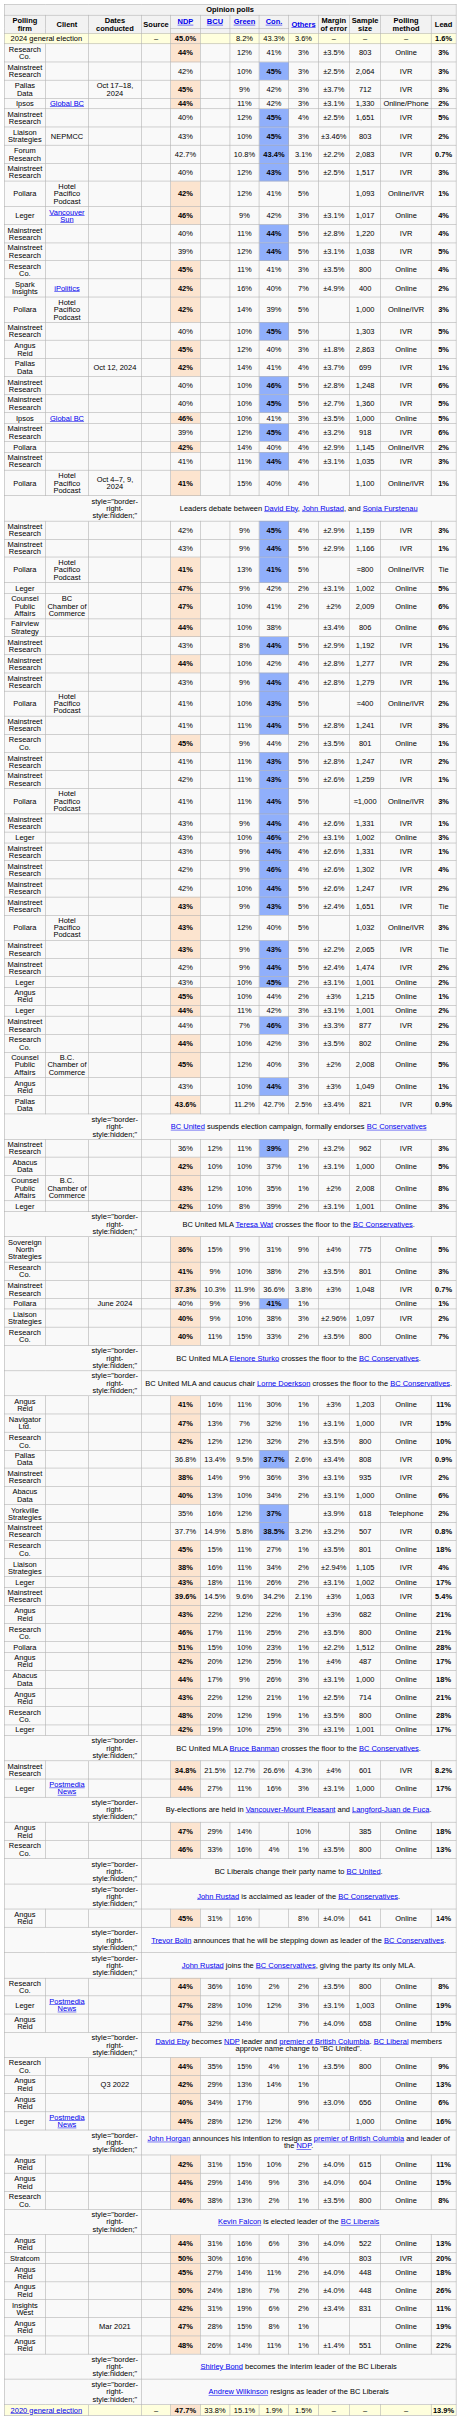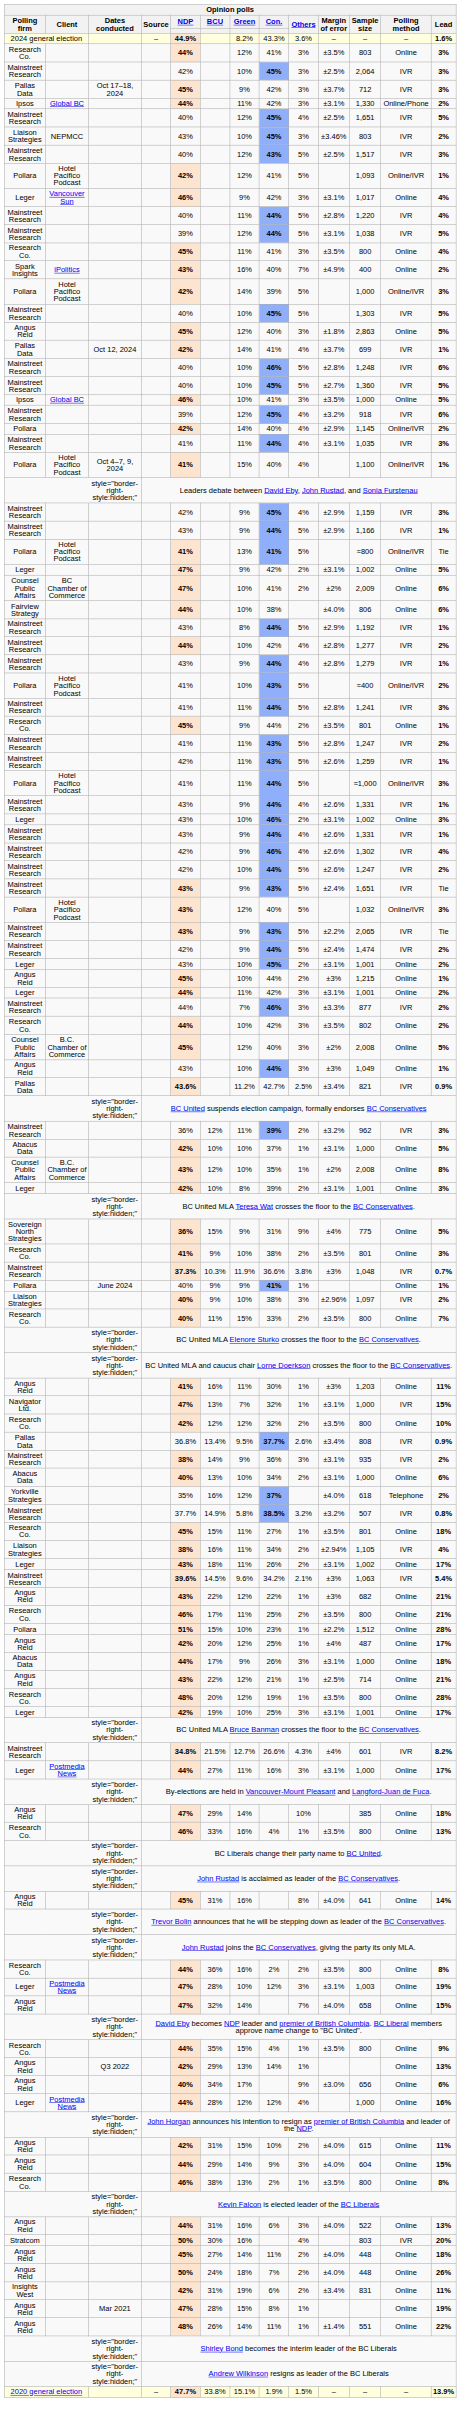(185, 39) 45.0% -> (185, 39) 44.9%
- row: (25, 154)
(185, 288) 42% -> (185, 270) 43%
(334, 628) ±3.4% -> (334, 610) ±4.0%
(334, 1514) ±3.9% -> (334, 1496) ±4.0%
